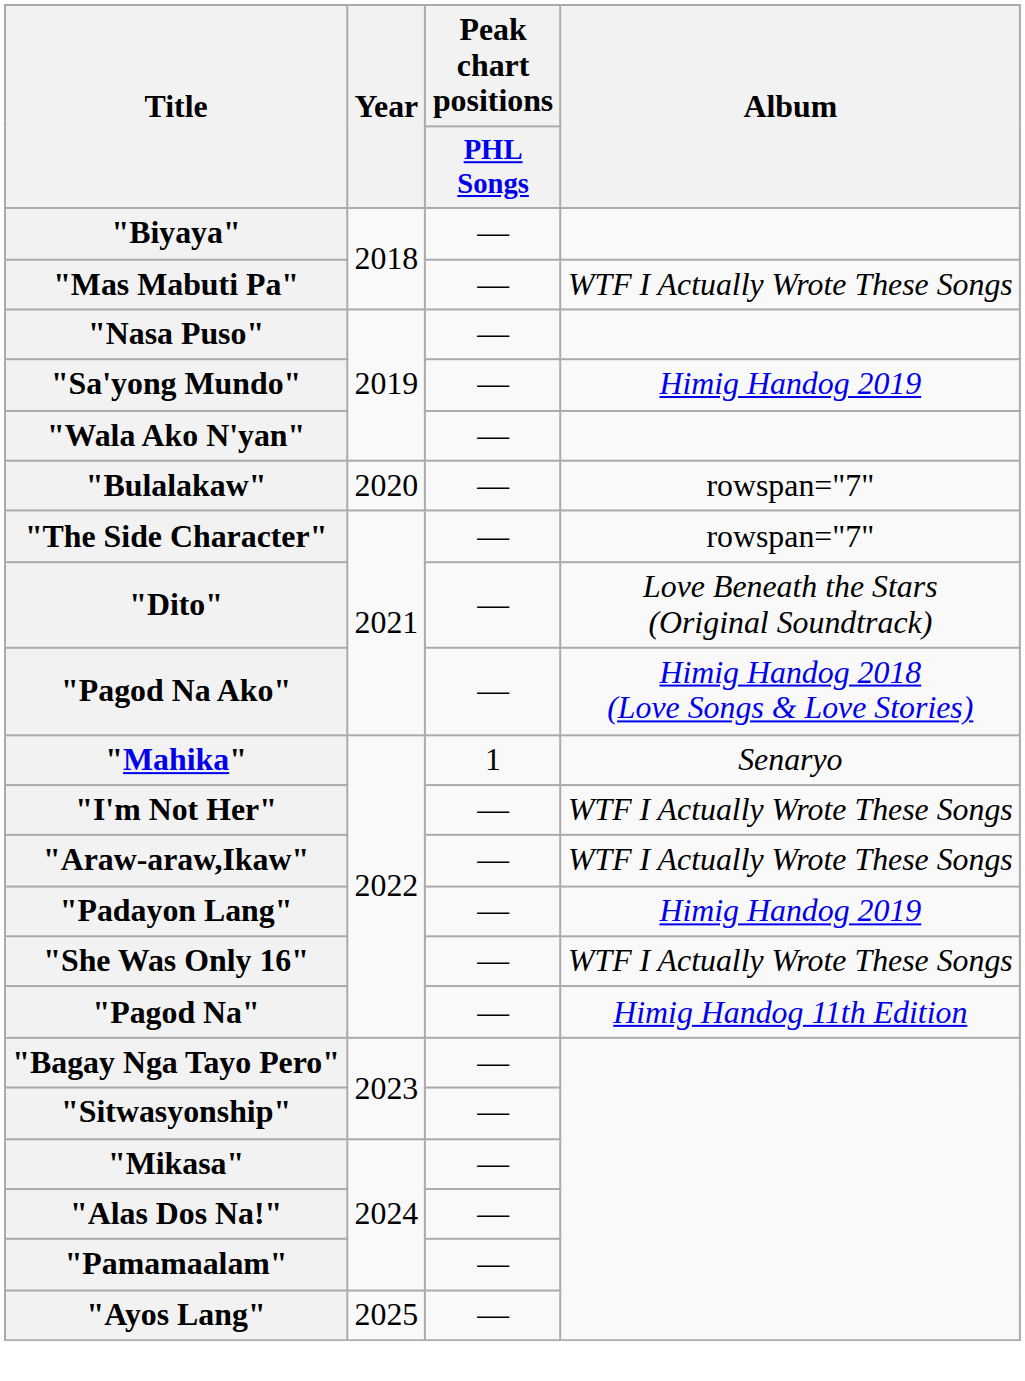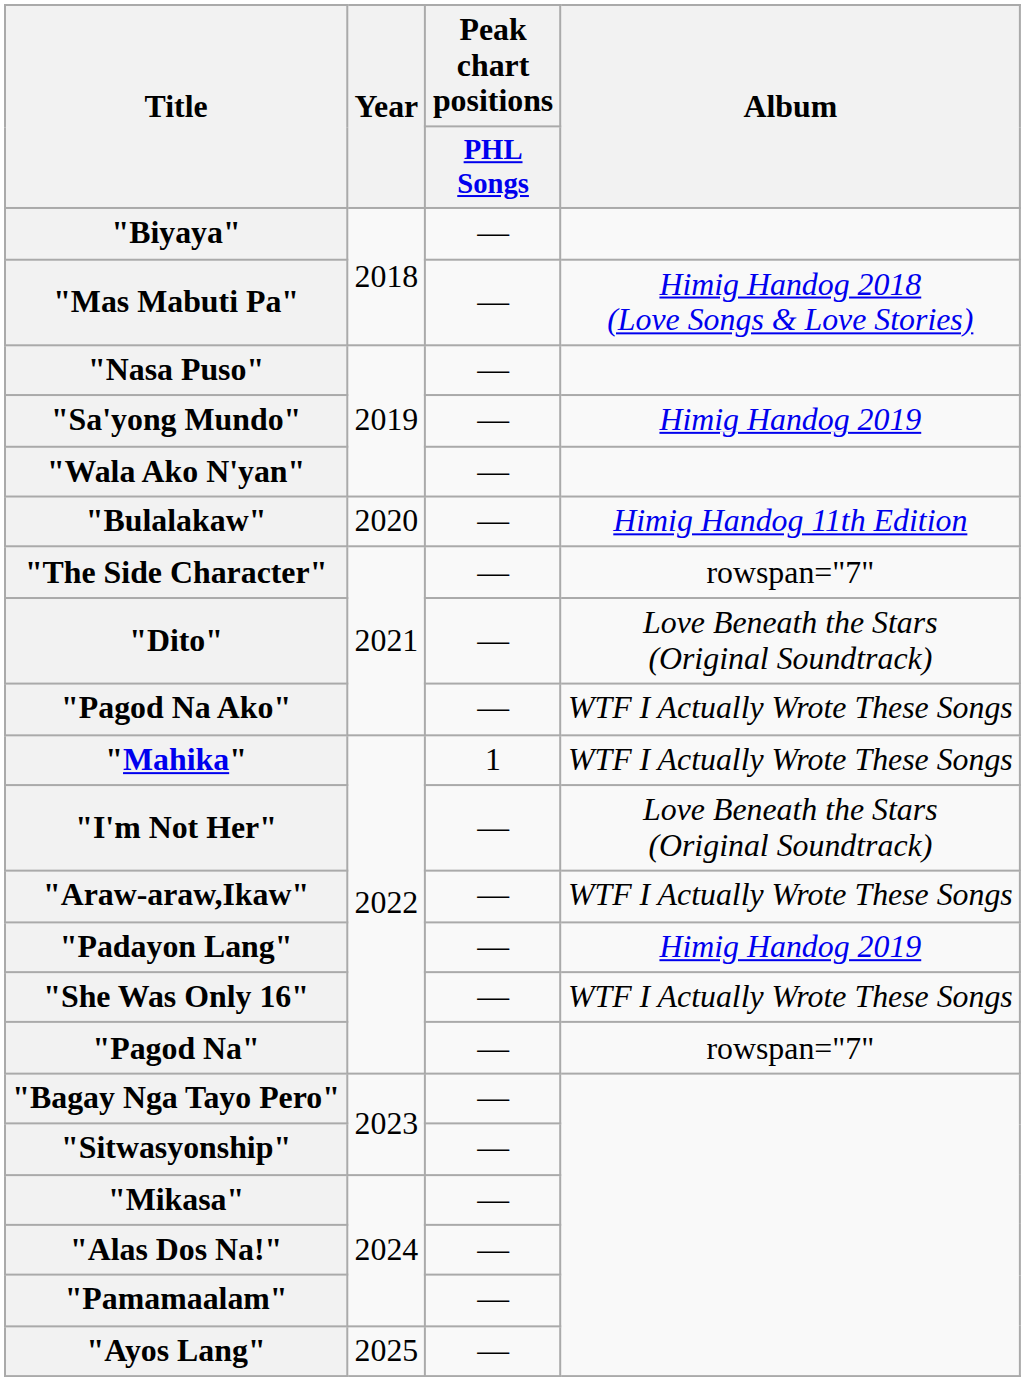(790, 283) WTF I Actually Wrote These Songs -> (790, 301) Himig Handog 2018 (Love Songs & Love Stories)
(790, 485) rowspan="7" -> (790, 521) Himig Handog 11th Edition
(790, 690) Himig Handog 2018 (Love Songs & Love Stories) -> (790, 708) WTF I Actually Wrote These Songs
(790, 759) Senaryo -> (790, 759) WTF I Actually Wrote These Songs
(790, 809) WTF I Actually Wrote These Songs -> (790, 827) Love Beneath the Stars (Original Soundtrack)
(790, 1011) Himig Handog 11th Edition -> (790, 1047) rowspan="7"
